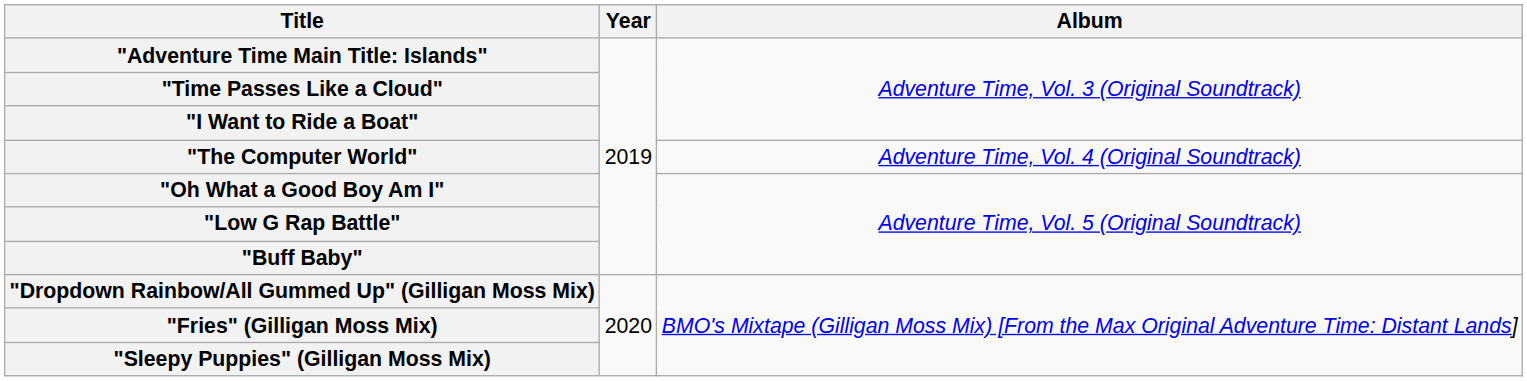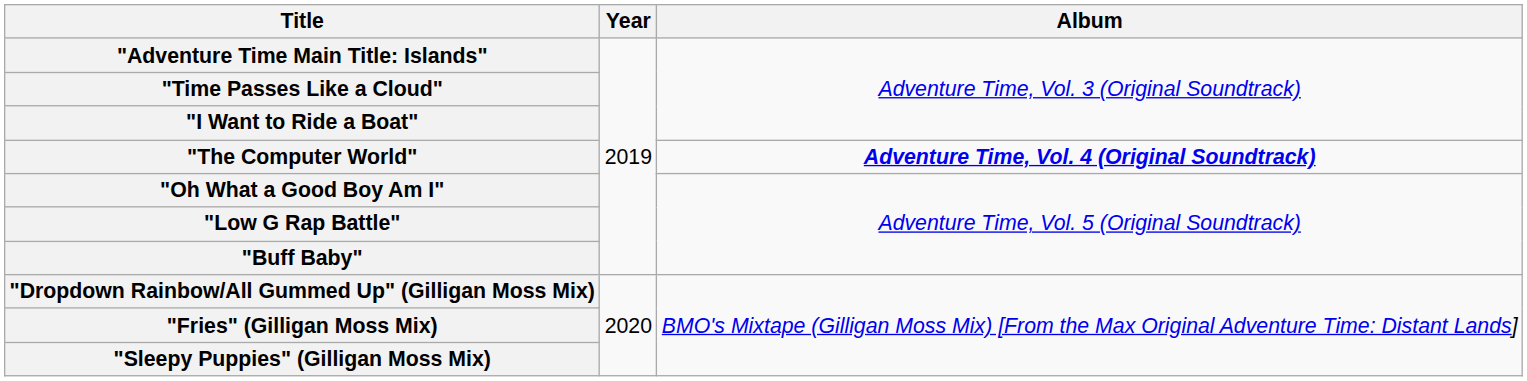(1090, 156) normal -> (1090, 156) bold
